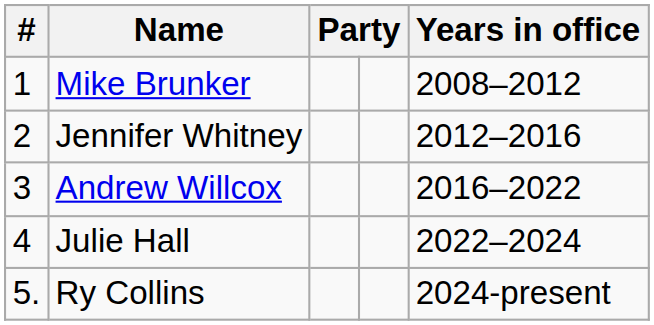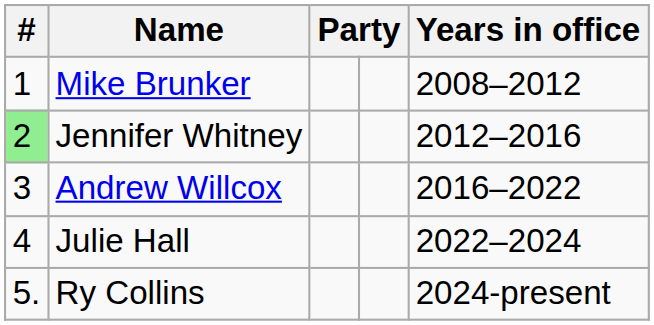(22, 135) no background -> (22, 135) lightgreen background
